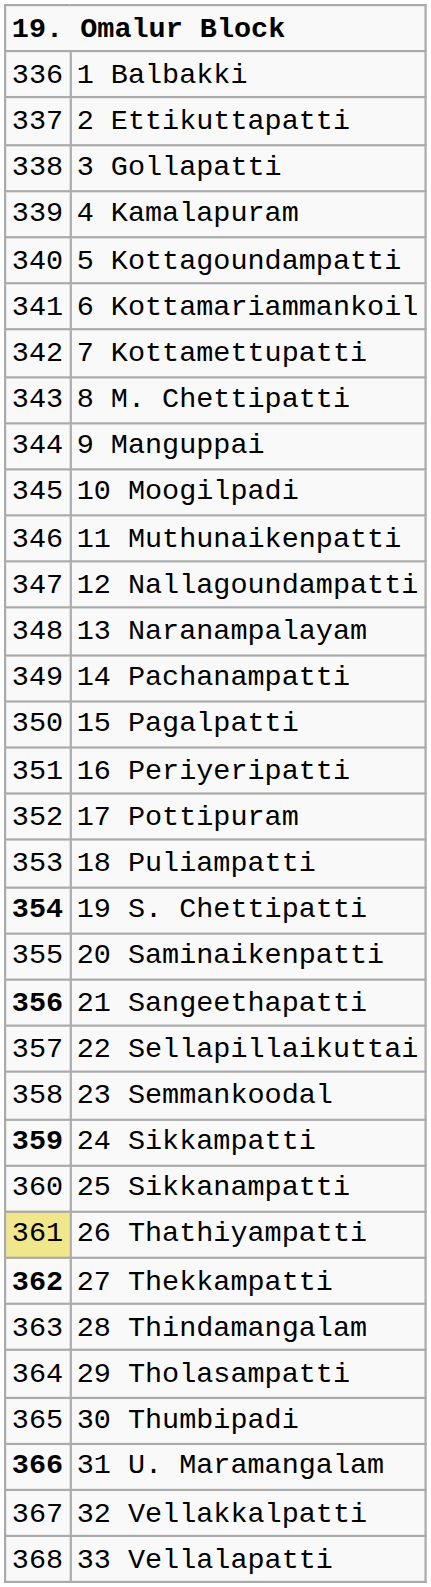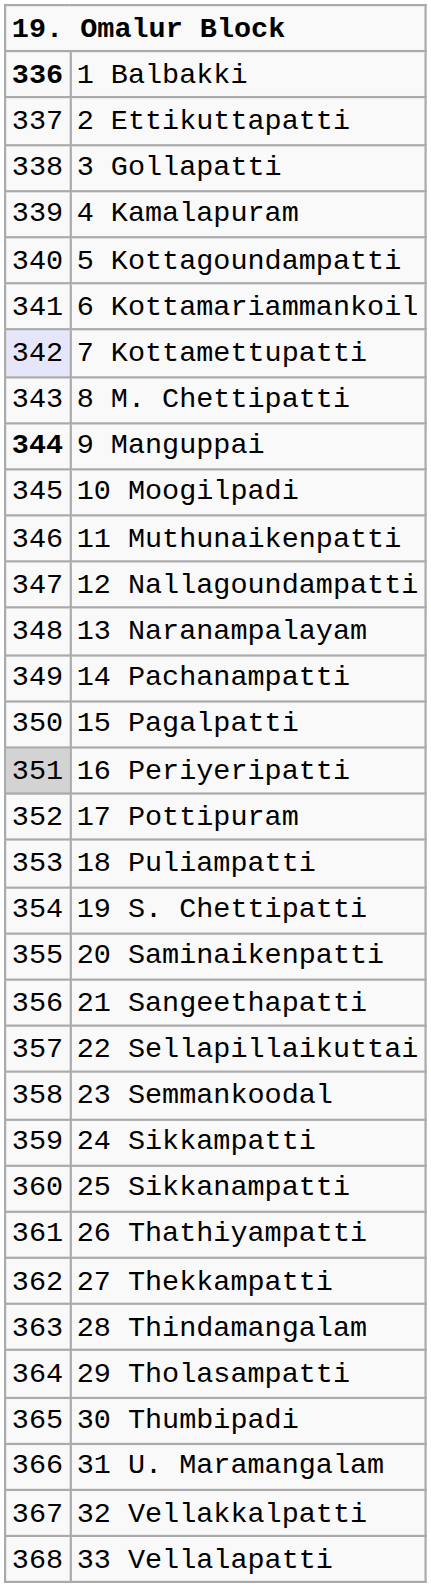(38, 75) normal -> (38, 75) bold
(38, 353) no background -> (38, 353) lavender background
(38, 446) normal -> (38, 446) bold
(38, 771) no background -> (38, 771) lightgrey background
(38, 910) bold -> (38, 910) normal
(38, 1003) bold -> (38, 1003) normal
(38, 1142) bold -> (38, 1142) normal
(38, 1235) khaki background -> (38, 1235) no background
(38, 1281) bold -> (38, 1281) normal
(38, 1467) bold -> (38, 1467) normal
